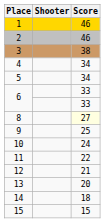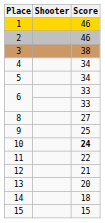(86, 118) lightyellow background -> (86, 118) no background
(86, 144) normal -> (86, 144) bold
